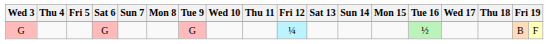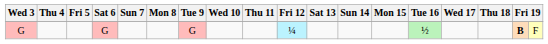(520, 30) normal -> (520, 30) bold
